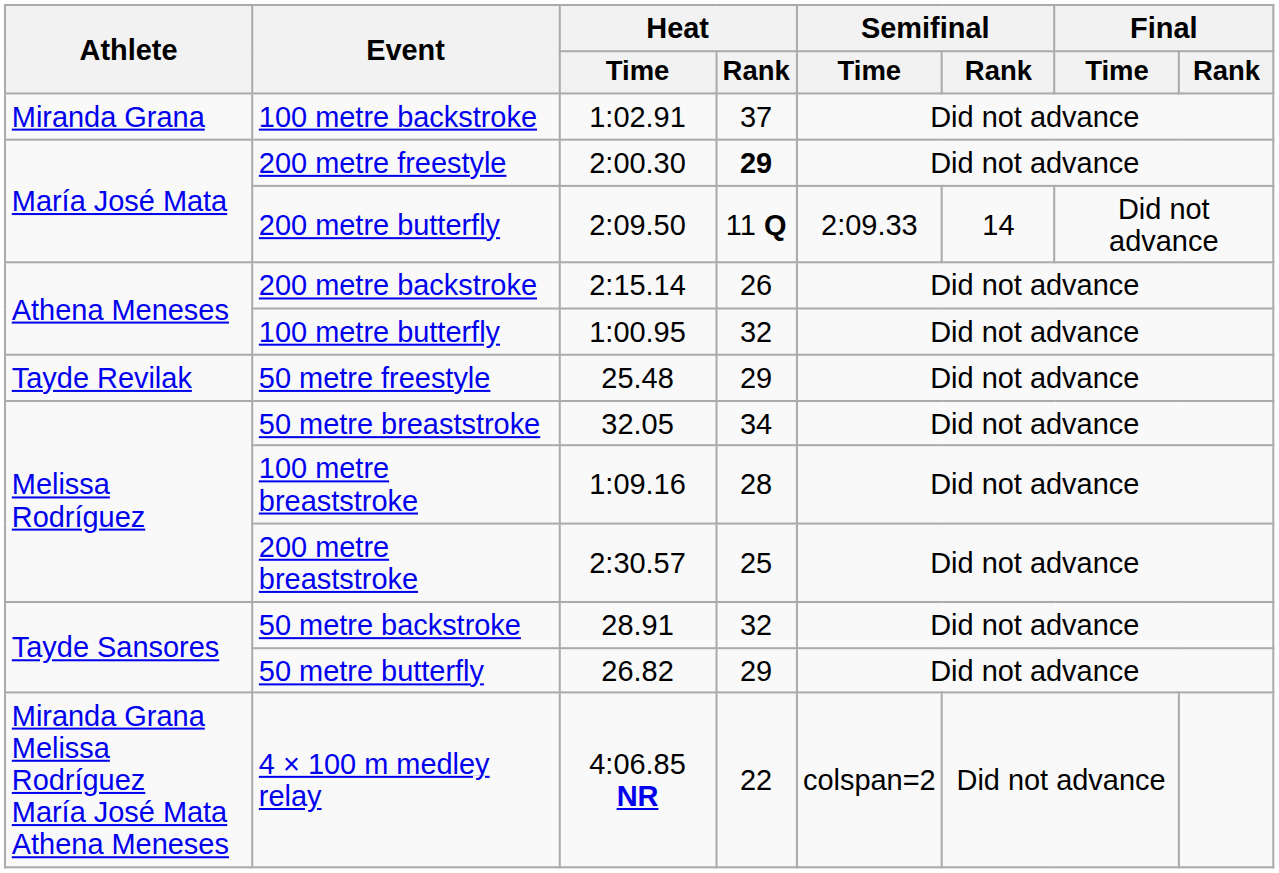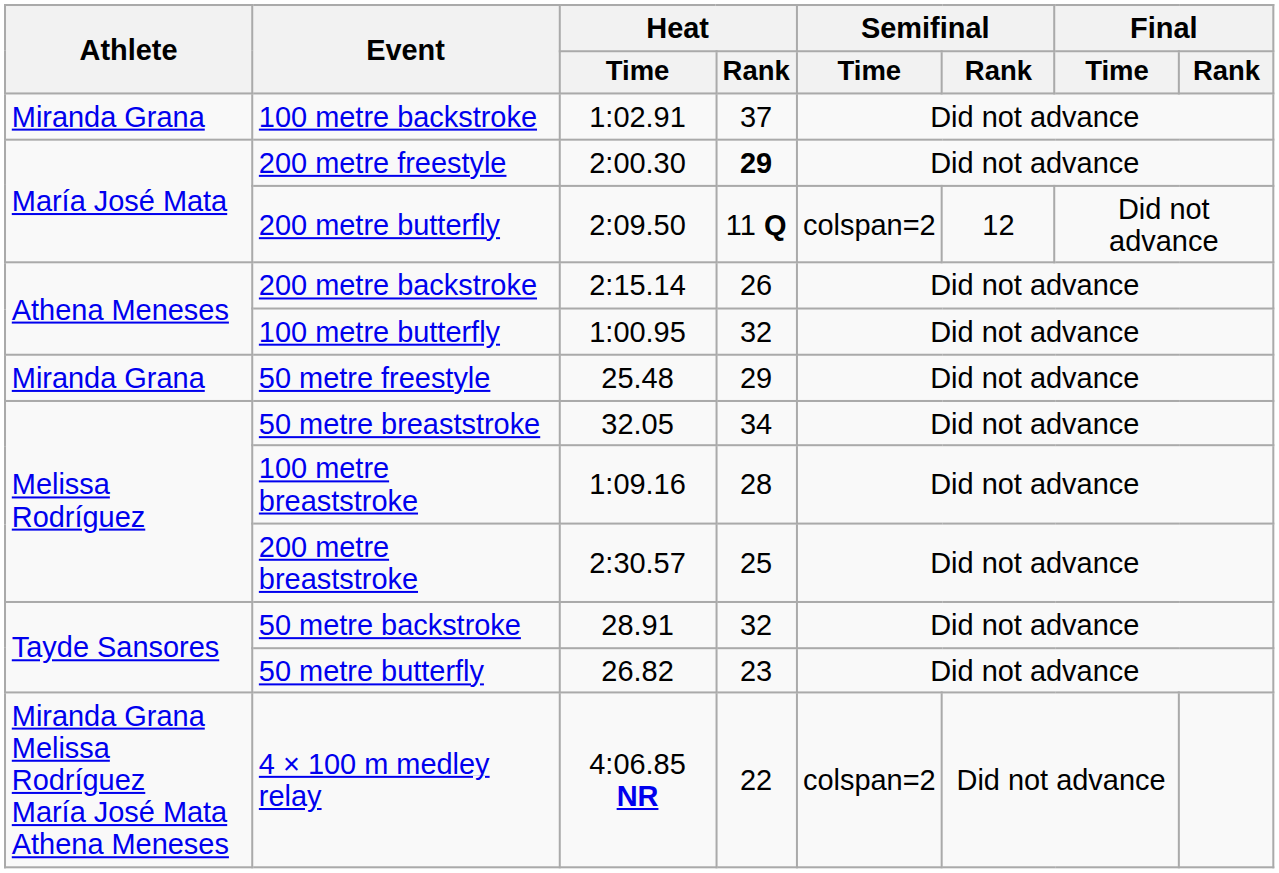(869, 225) 2:09.33 -> (869, 225) colspan=2
(998, 225) 14 -> (998, 225) 12
(102, 378) Tayde Revilak -> (108, 378) Miranda Grana
(756, 671) 29 -> (756, 671) 23
